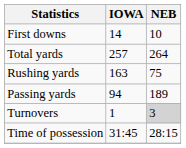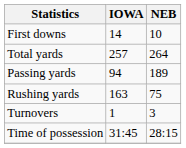rows swapped: (43, 73) <-> (41, 93)
(152, 113) lightgrey background -> (152, 113) no background
